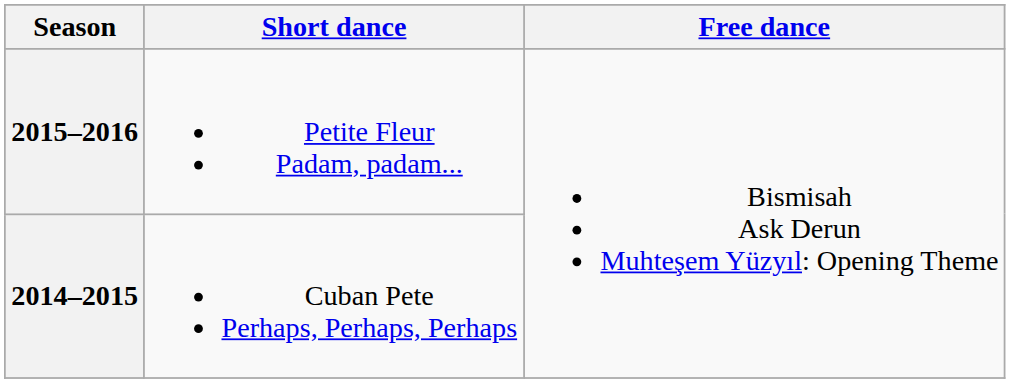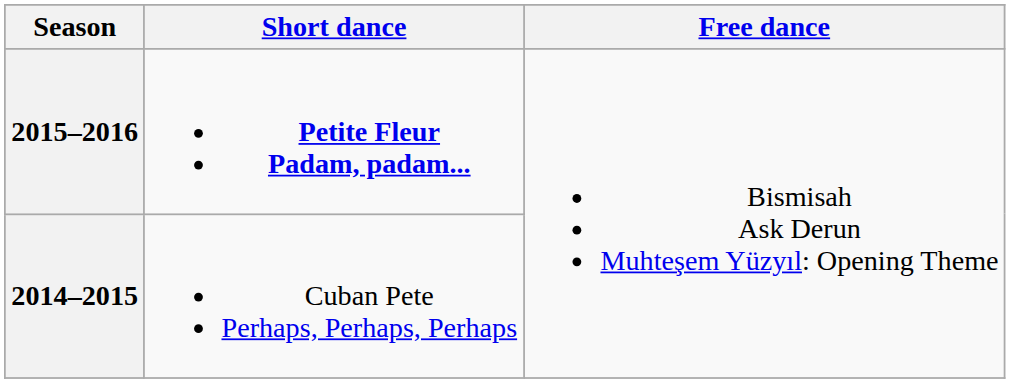(334, 148) normal -> (334, 148) bold
